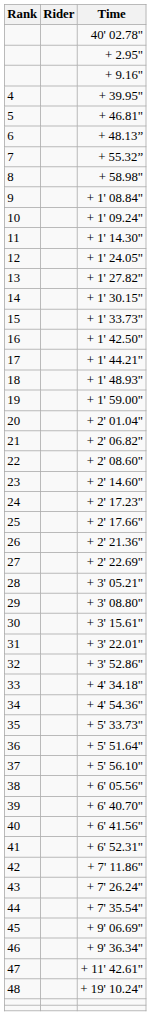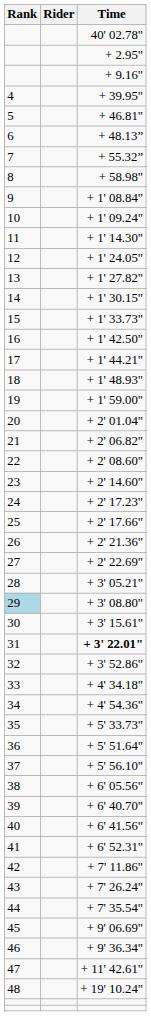(14, 603) no background -> (14, 603) lightblue background
(115, 643) normal -> (113, 643) bold
